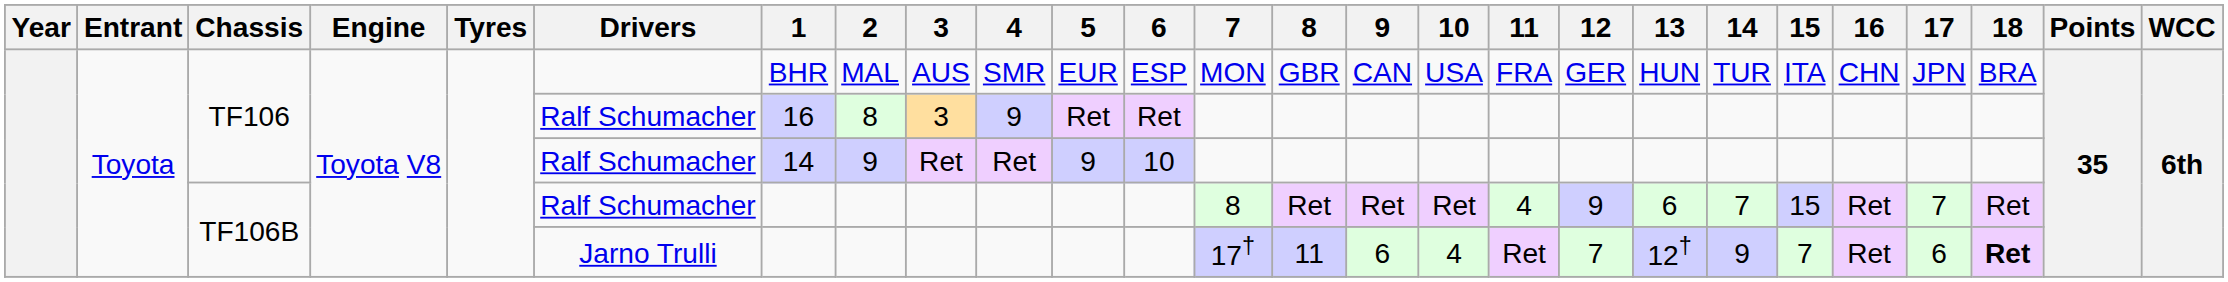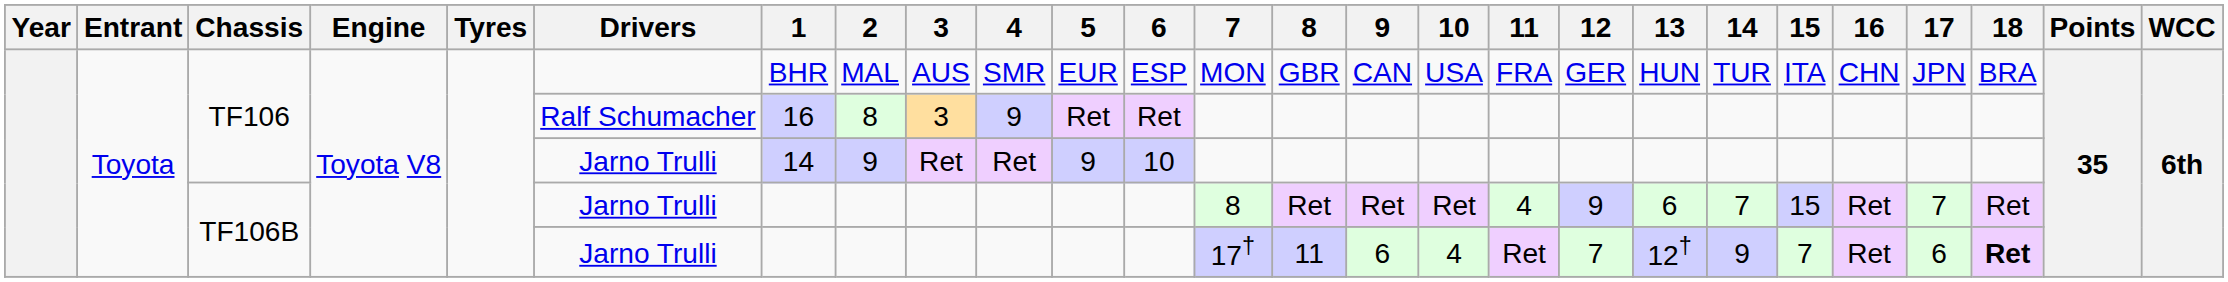(648, 161) Ralf Schumacher -> (648, 161) Jarno Trulli
(648, 205) Ralf Schumacher -> (648, 205) Jarno Trulli
